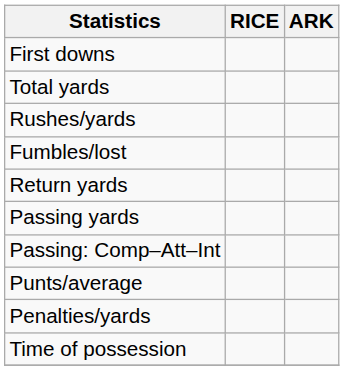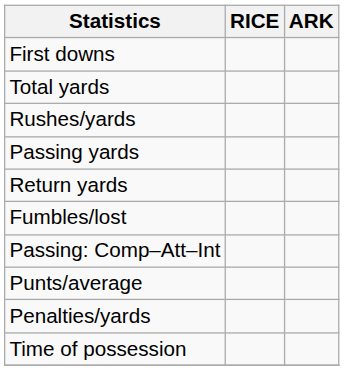rows swapped: (74, 217) <-> (68, 152)
